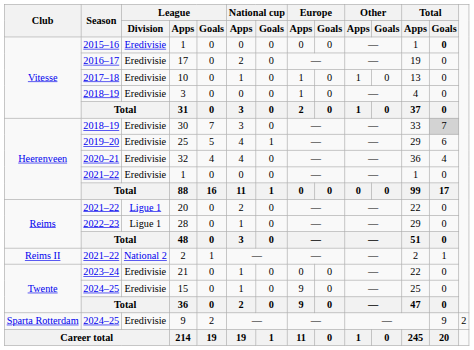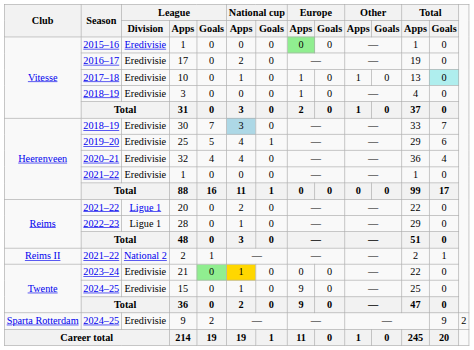(301, 45) no background -> (301, 45) lightgreen background
(444, 45) bold -> (444, 45) normal
(444, 77) no background -> (444, 77) paleturquoise background
(241, 126) no background -> (241, 126) lightblue background
(444, 126) lightgrey background -> (444, 126) no background
(212, 272) no background -> (212, 272) lightgreen background
(241, 272) no background -> (241, 272) gold background
